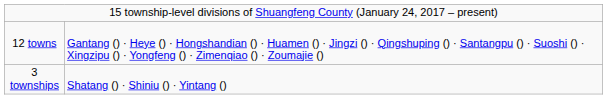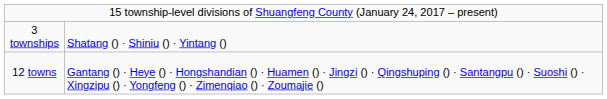rows swapped: (34, 43) <-> (34, 79)
